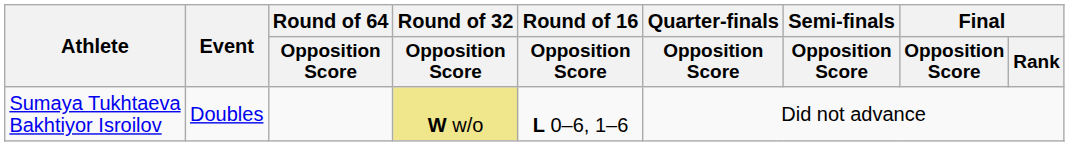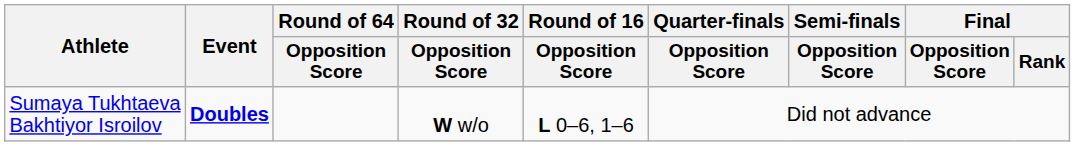(227, 114) normal -> (229, 114) bold
(456, 125) khaki background -> (461, 125) no background
